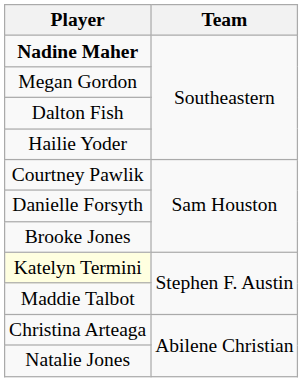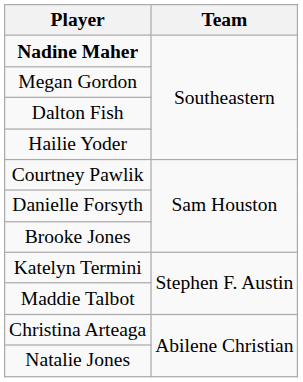(78, 267) lightyellow background -> (78, 267) no background
